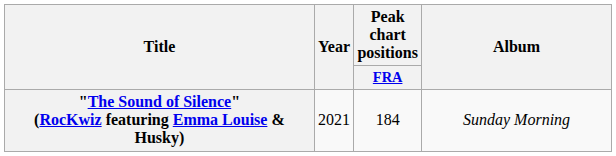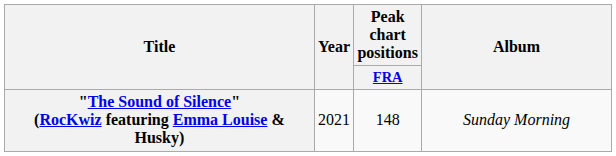(388, 120) 184 -> (388, 120) 148
